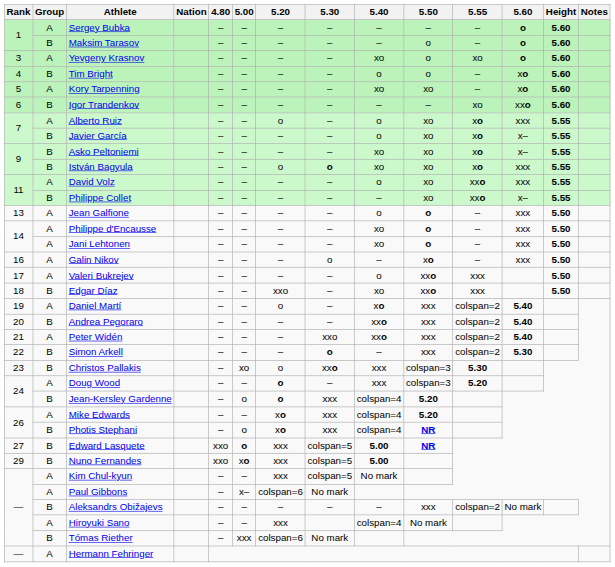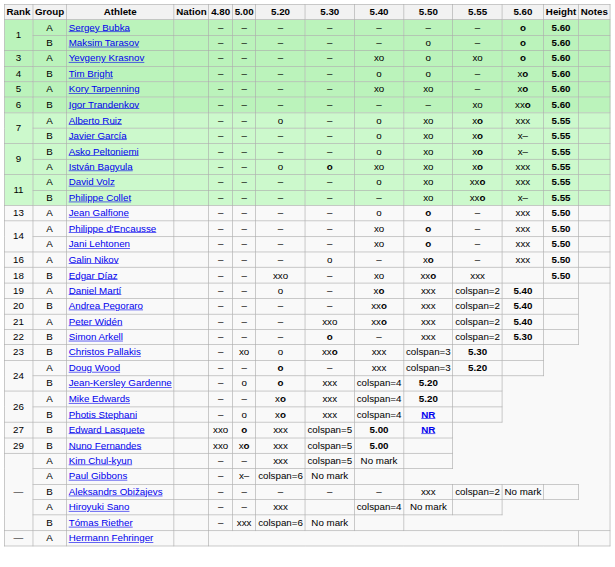(379, 151) xo -> (379, 151) o
(50, 167) B -> (50, 167) A
- row: (101, 275)
